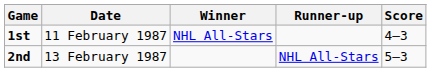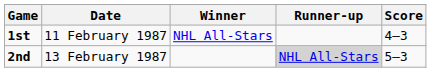(329, 56) no background -> (329, 56) lightgrey background
